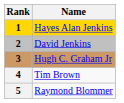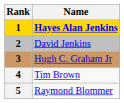(73, 28) normal -> (76, 28) bold
